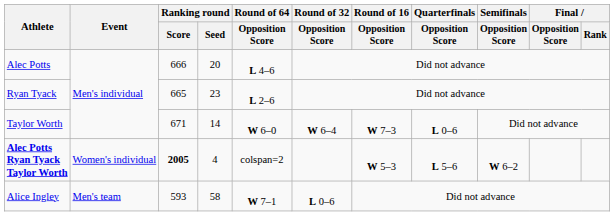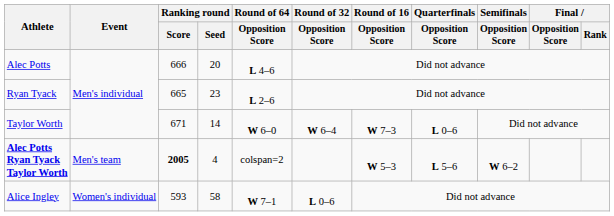(114, 160) Women's individual -> (97, 160) Men's team
(97, 196) Men's team -> (114, 196) Women's individual
